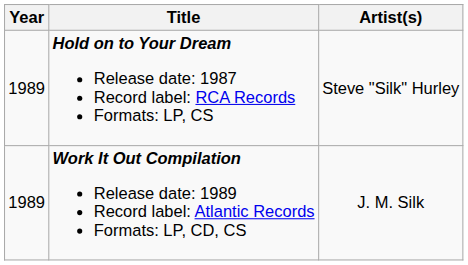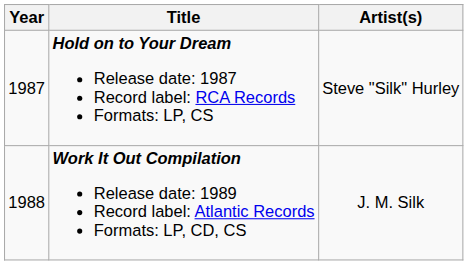(27, 87) 1989 -> (27, 87) 1987
(27, 202) 1989 -> (27, 202) 1988
